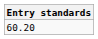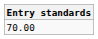(21, 27) 60.20 -> (21, 27) 70.00
